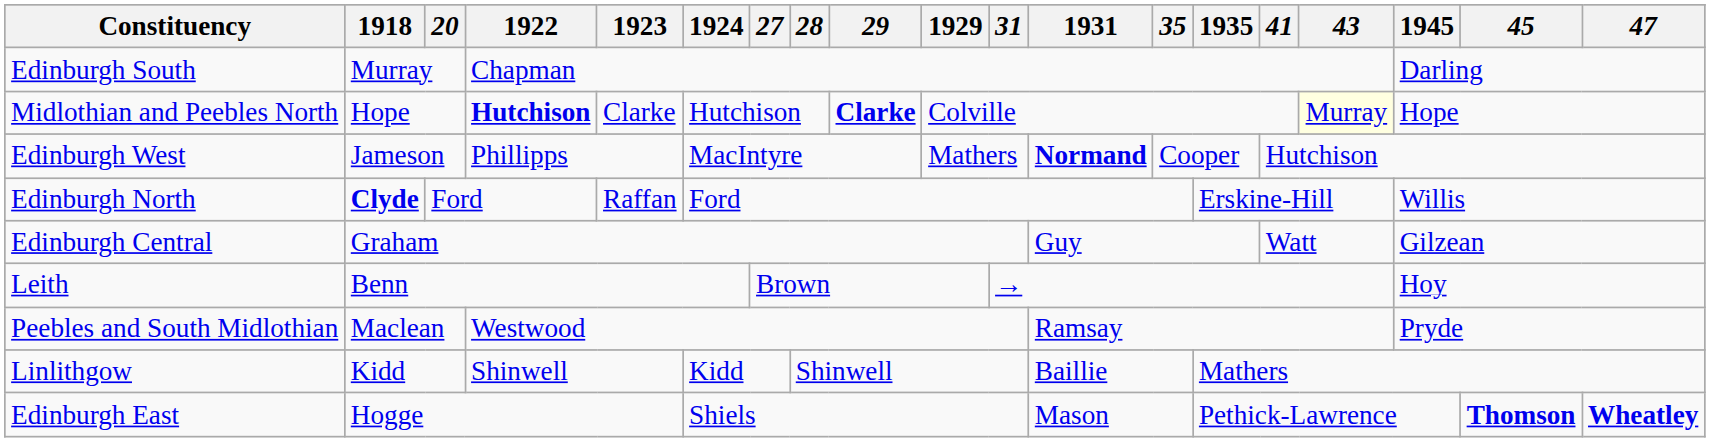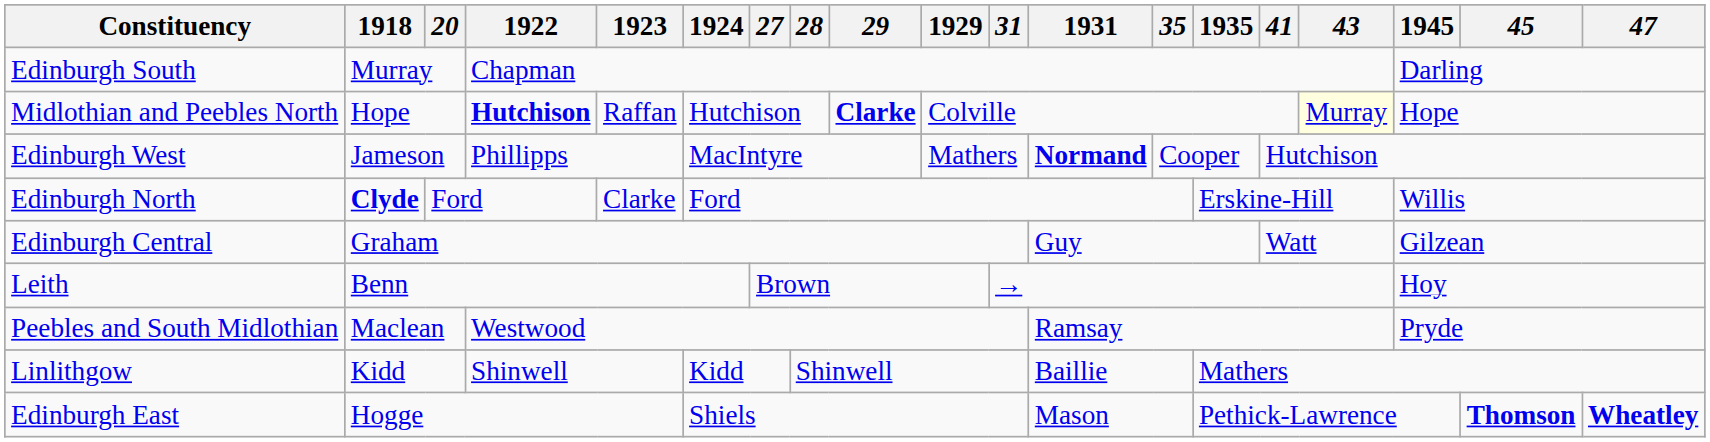(639, 112) Clarke -> (640, 112) Raffan
(640, 198) Raffan -> (639, 198) Clarke
